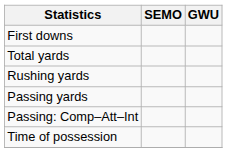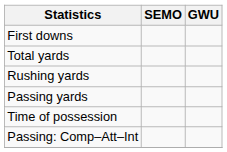rows swapped: (73, 116) <-> (62, 137)
